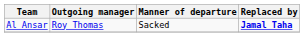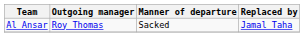(267, 25) bold -> (267, 25) normal
